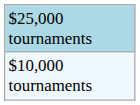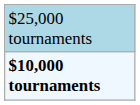(50, 75) normal -> (55, 75) bold
